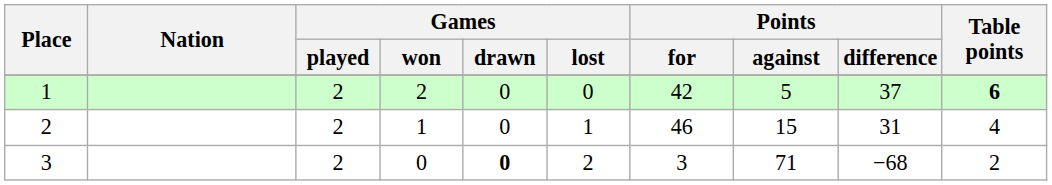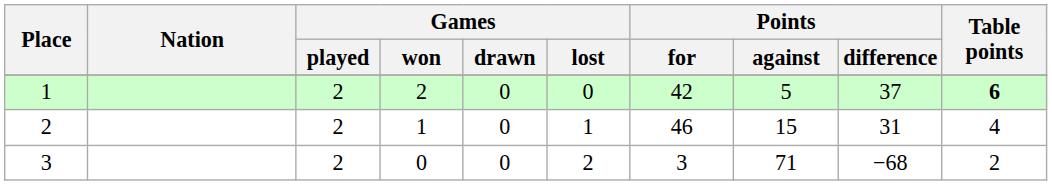(505, 162) bold -> (505, 162) normal
